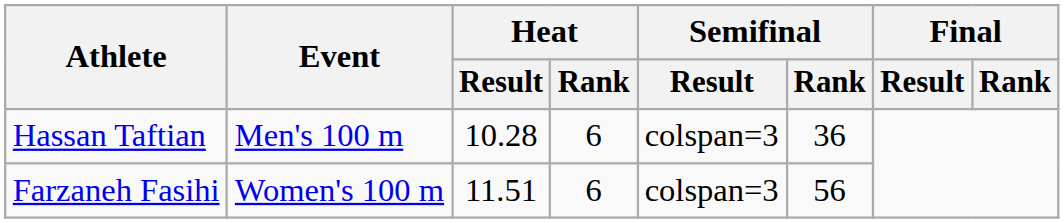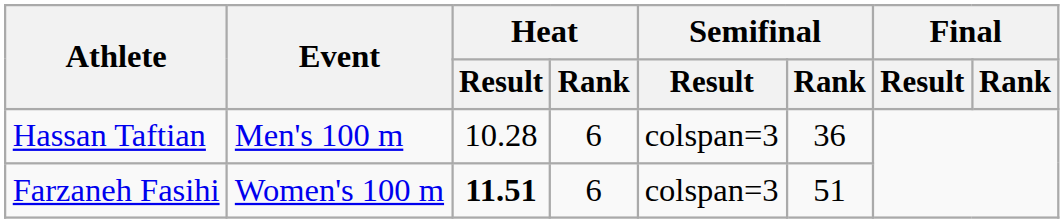(501, 189) normal -> (501, 189) bold
(830, 189) 56 -> (830, 189) 51
